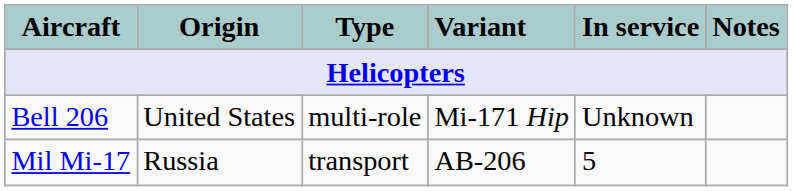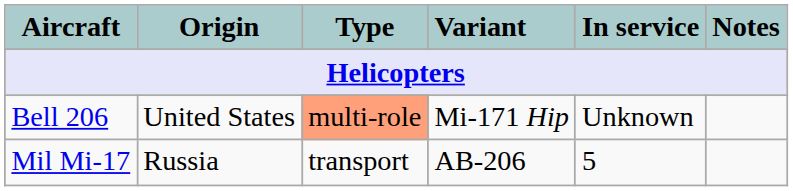(365, 116) no background -> (365, 116) lightsalmon background
